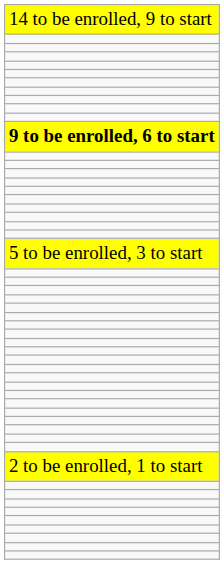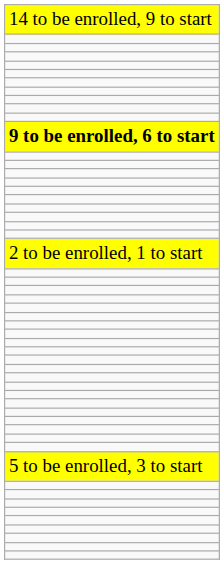(106, 253) 5 to be enrolled, 3 to start -> (106, 253) 2 to be enrolled, 1 to start
(106, 466) 2 to be enrolled, 1 to start -> (106, 466) 5 to be enrolled, 3 to start
